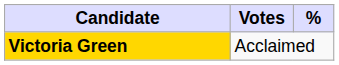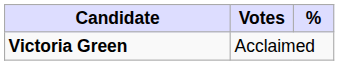(68, 45) gold background -> (68, 45) no background
